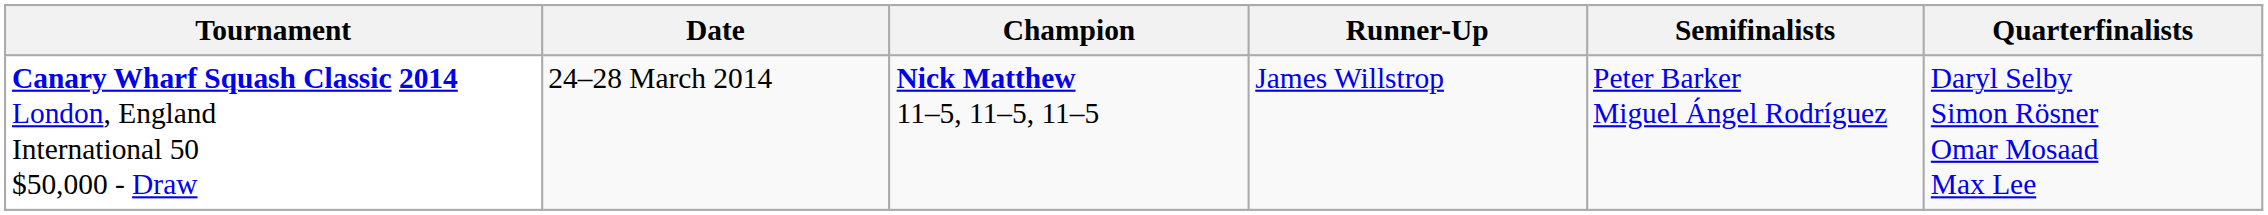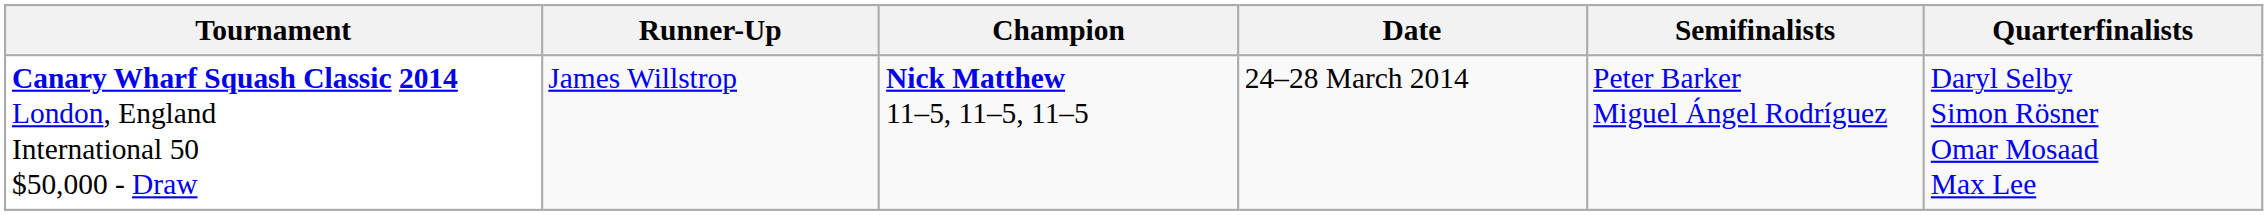columns swapped: (716, 29) <-> (1417, 29)
